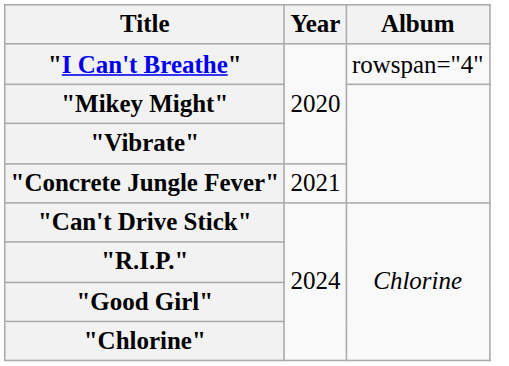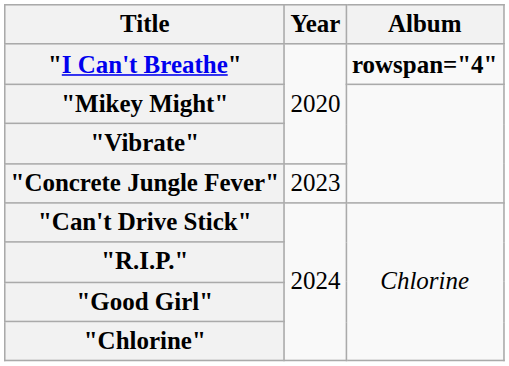(418, 63) normal -> (425, 63) bold
(315, 182) 2021 -> (315, 182) 2023
